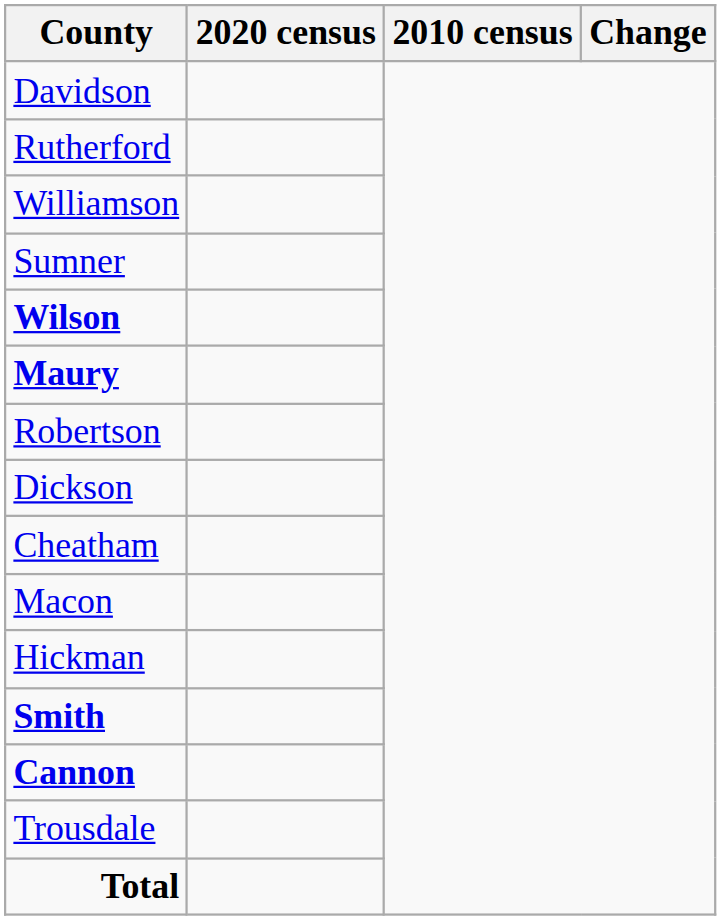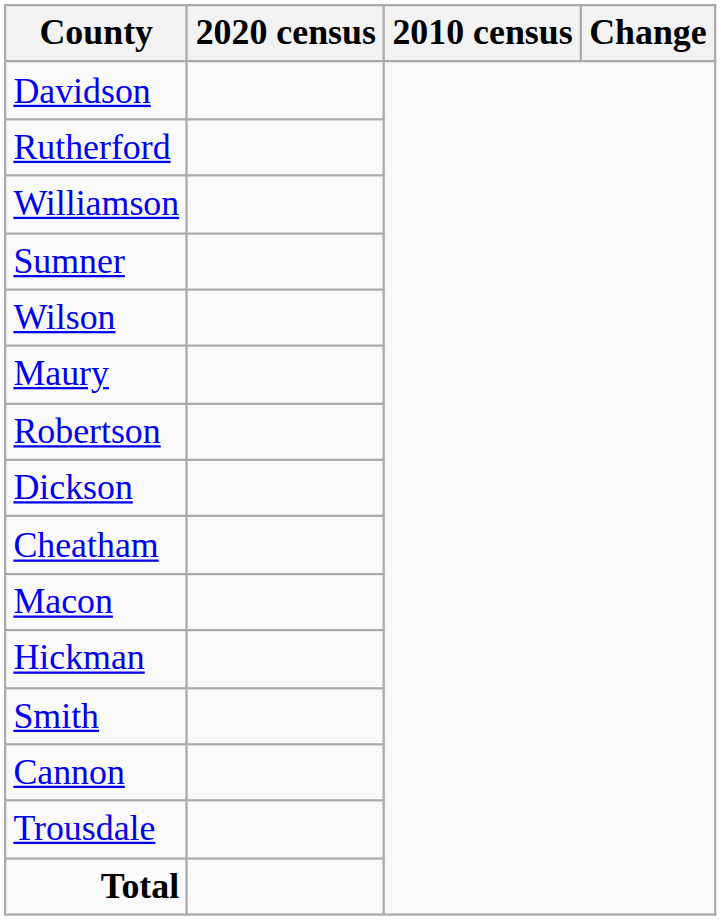(67, 317) bold -> (64, 317) normal
(66, 373) bold -> (61, 373) normal
(59, 715) bold -> (56, 715) normal
(74, 771) bold -> (69, 771) normal
